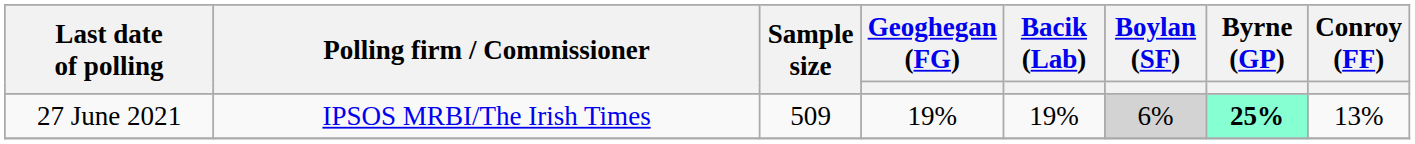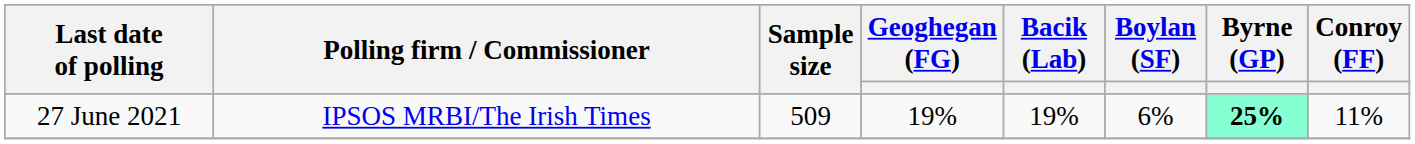(1156, 116) lightgrey background -> (1156, 116) no background
(1359, 116) 13% -> (1359, 116) 11%
